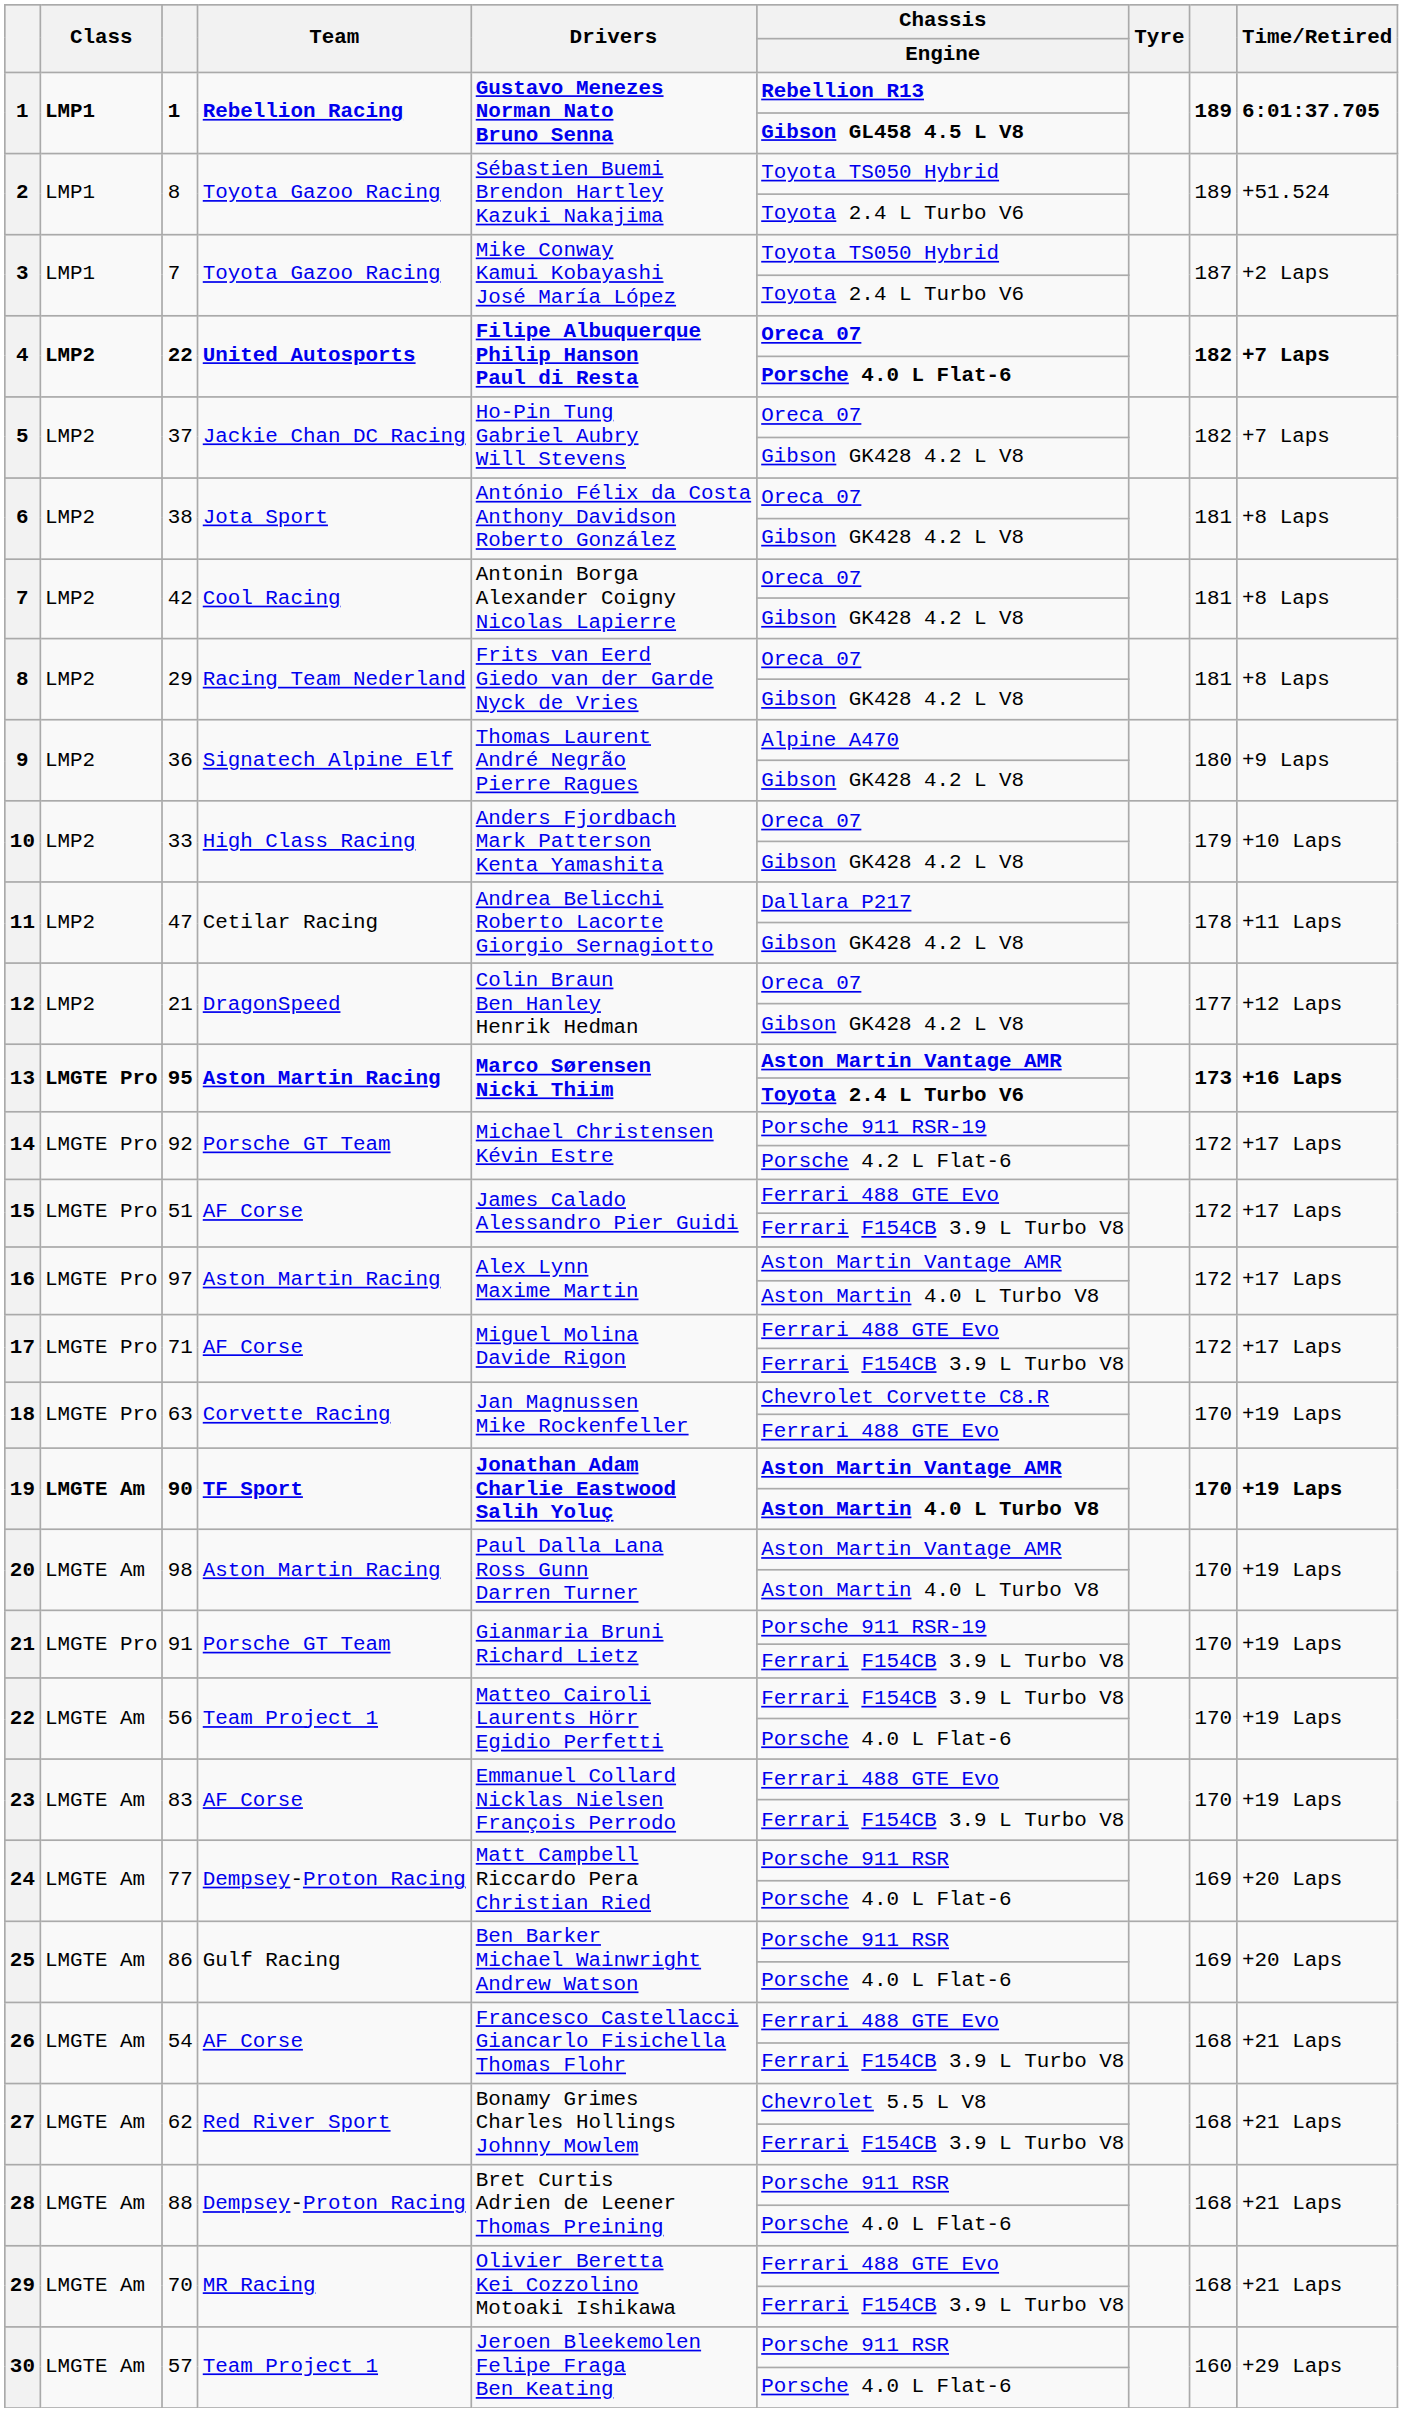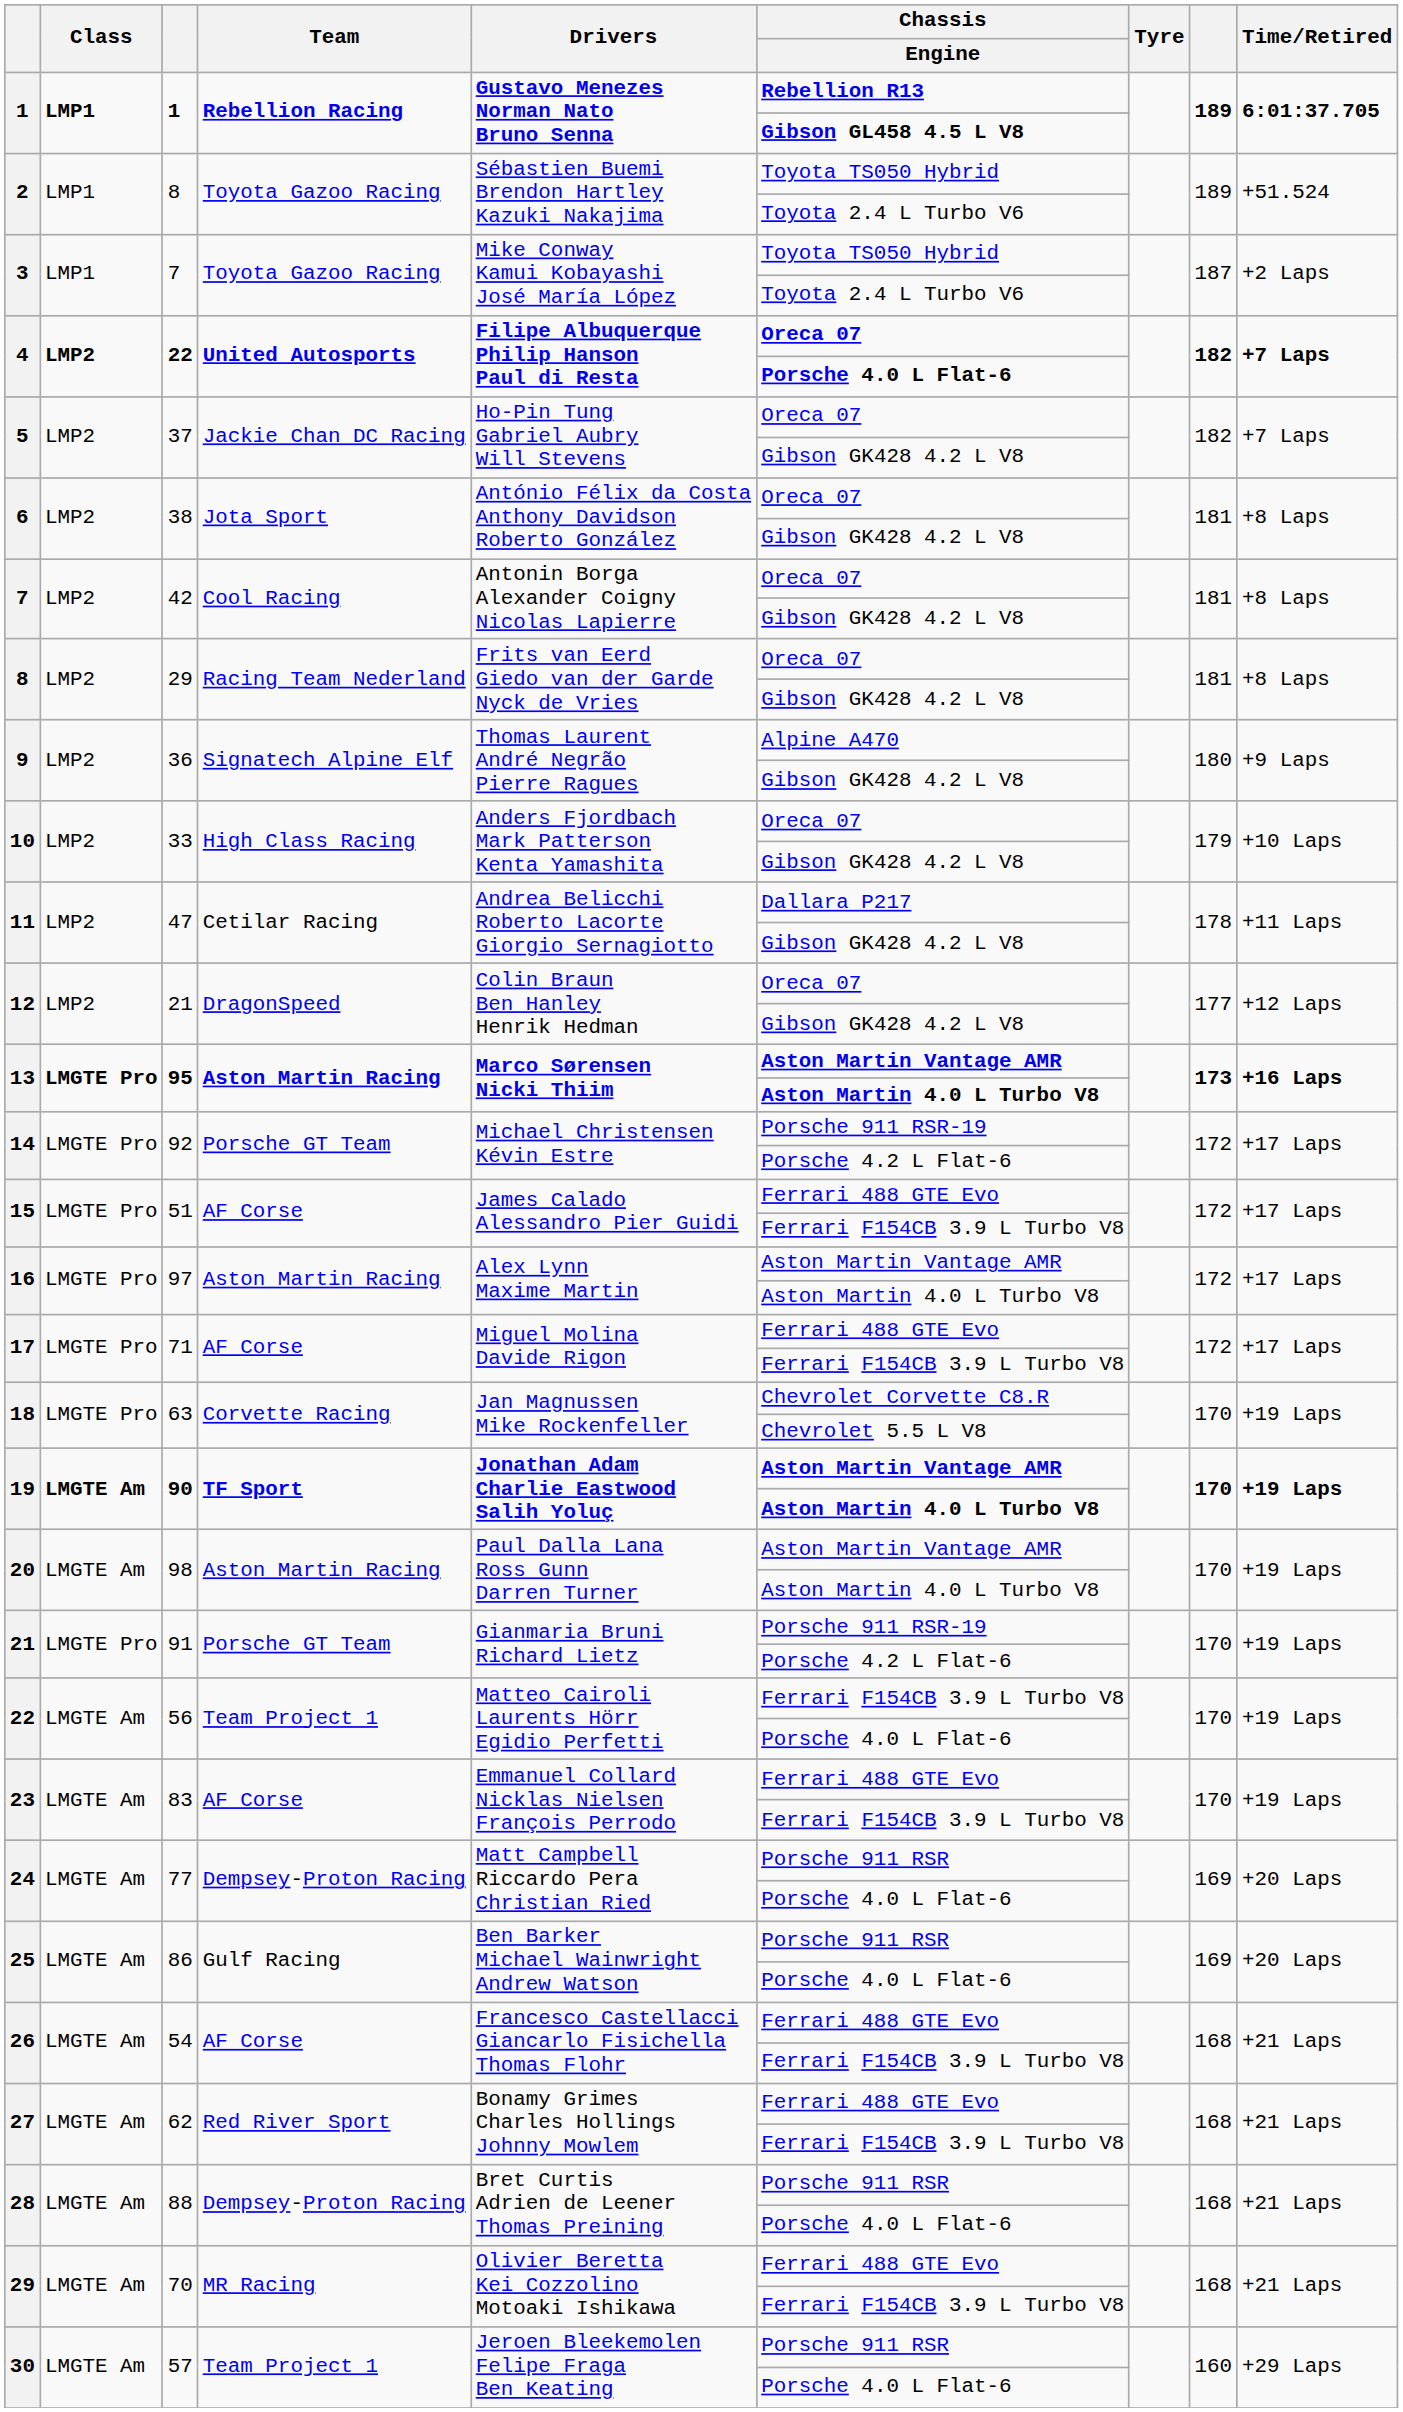(893, 1095) Toyota 2.4 L Turbo V6 -> (930, 1095) Aston Martin 4.0 L Turbo V8
(880, 1432) Ferrari 488 GTE Evo -> (874, 1432) Chevrolet 5.5 L V8
(943, 1662) Ferrari F154CB 3.9 L Turbo V8 -> (886, 1662) Porsche 4.2 L Flat-6
(874, 2104) Chevrolet 5.5 L V8 -> (880, 2104) Ferrari 488 GTE Evo
